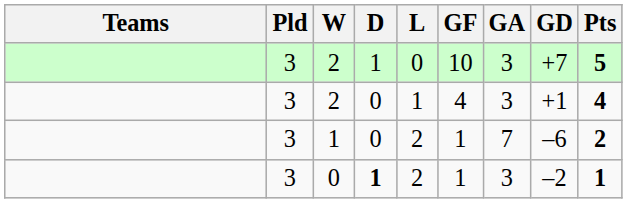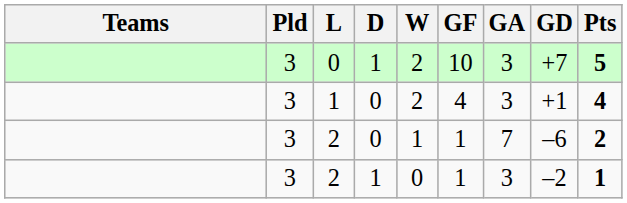columns swapped: (334, 23) <-> (417, 23)
(376, 178) bold -> (376, 178) normal
